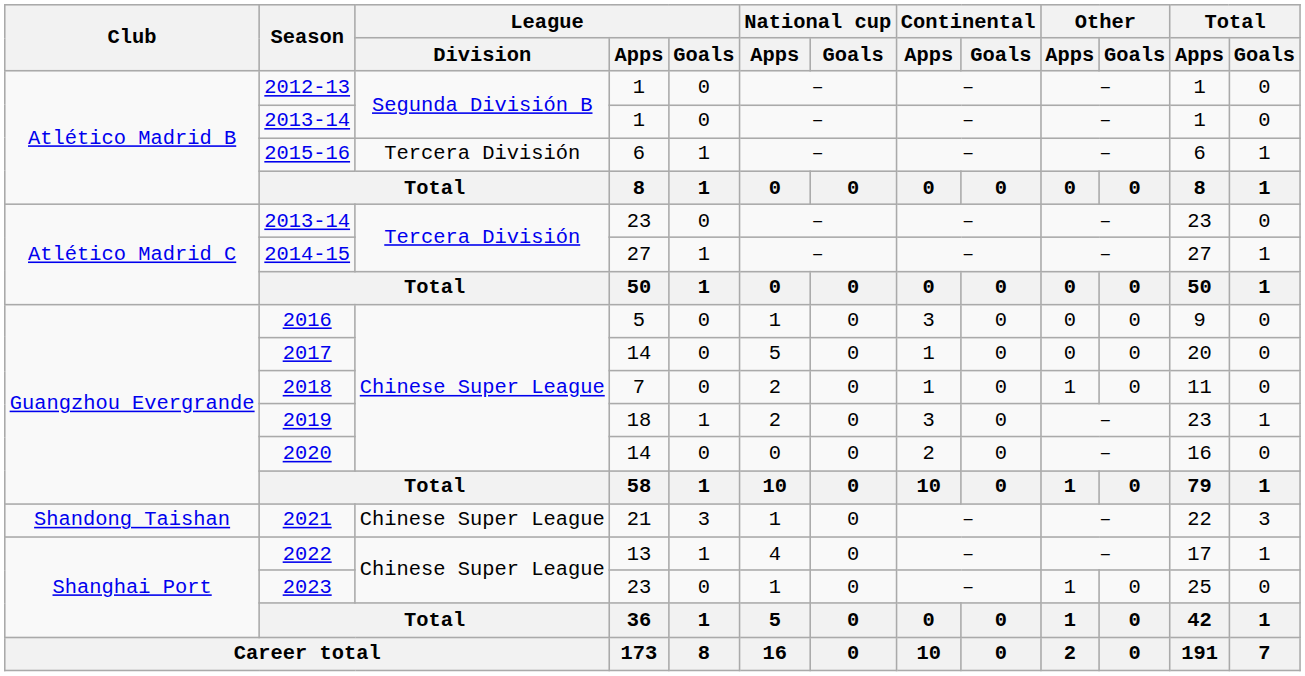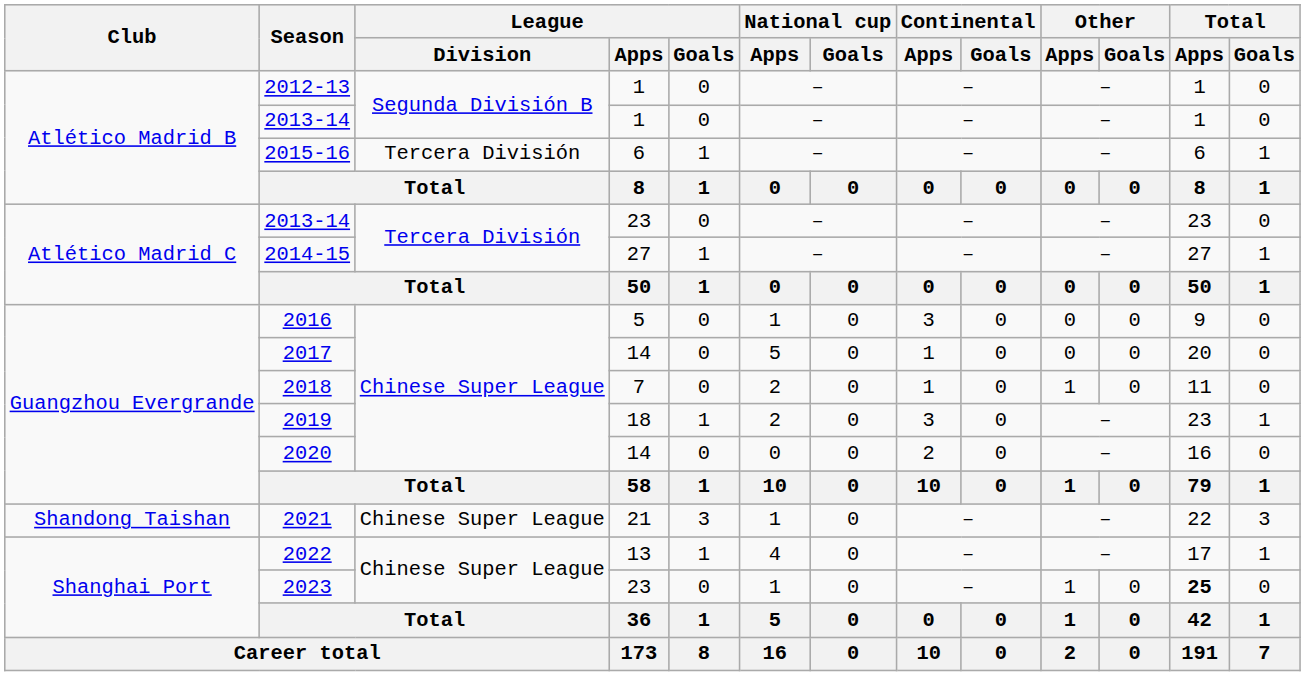(1200, 587) normal -> (1200, 587) bold
